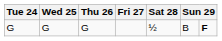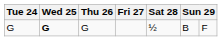(46, 28) normal -> (46, 28) bold
(204, 28) bold -> (204, 28) normal
